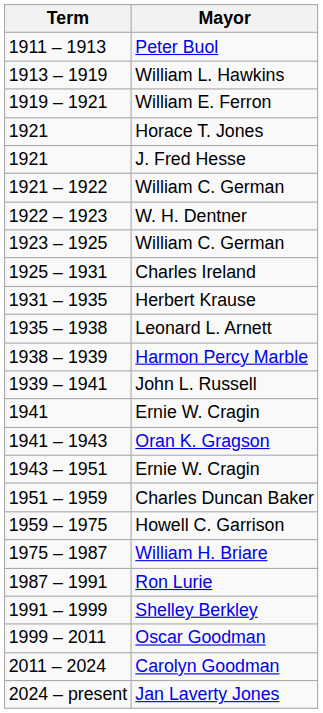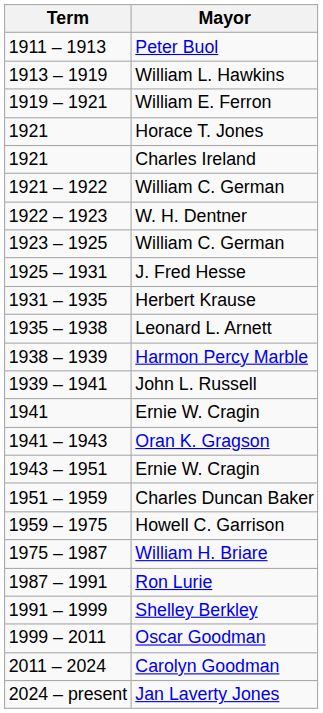(191, 159) J. Fred Hesse -> (196, 159) Charles Ireland
(196, 272) Charles Ireland -> (191, 272) J. Fred Hesse
